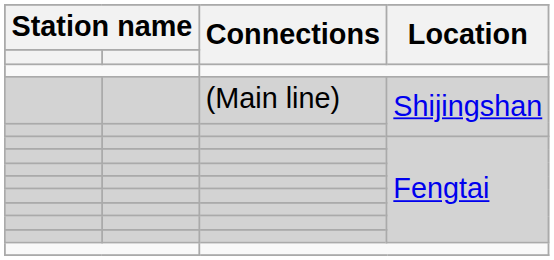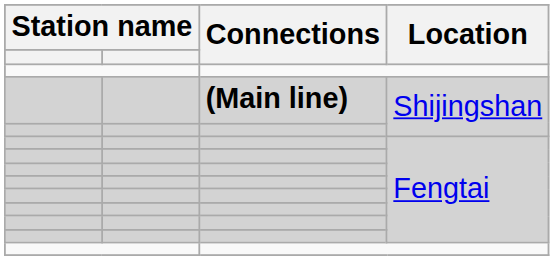(273, 99) normal -> (277, 99) bold
